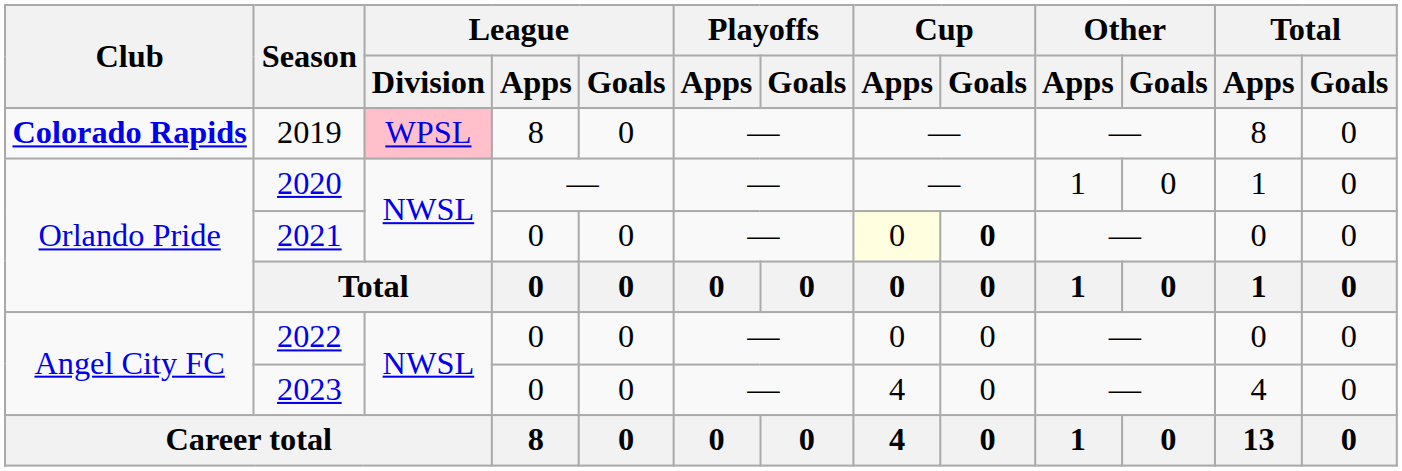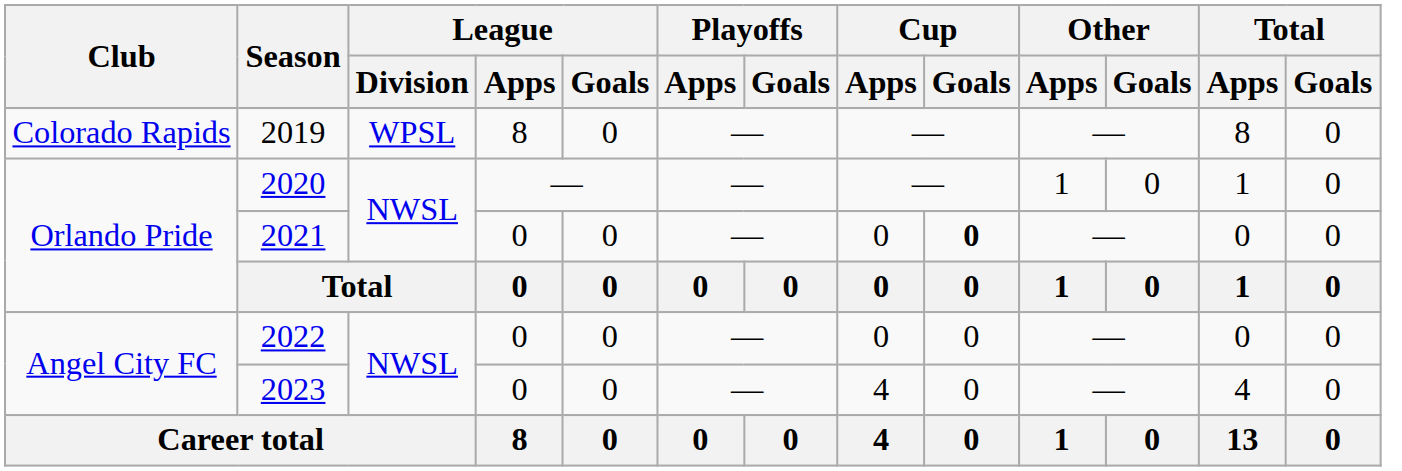(130, 132) bold -> (122, 132) normal
(428, 132) pink background -> (412, 132) no background
(897, 235) lightyellow background -> (881, 235) no background
